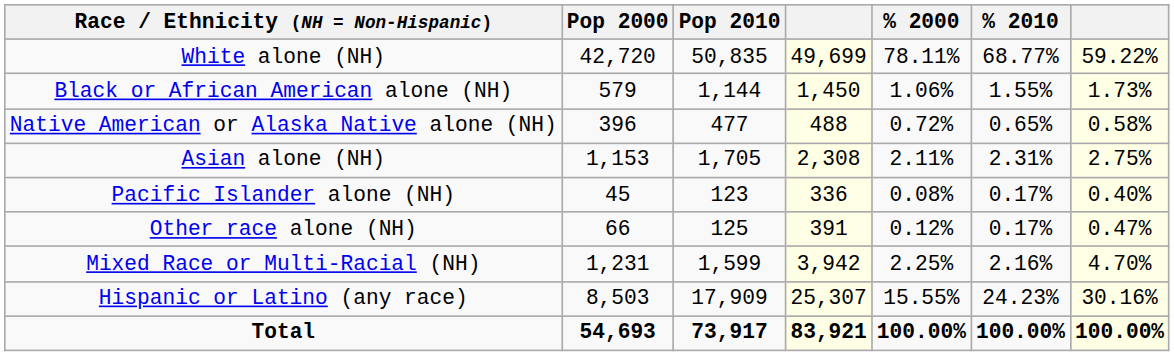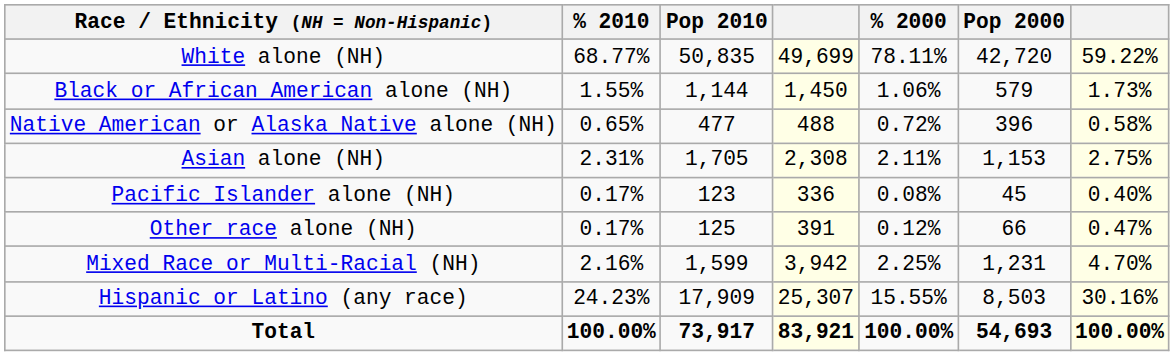columns swapped: (618, 22) <-> (1020, 22)
